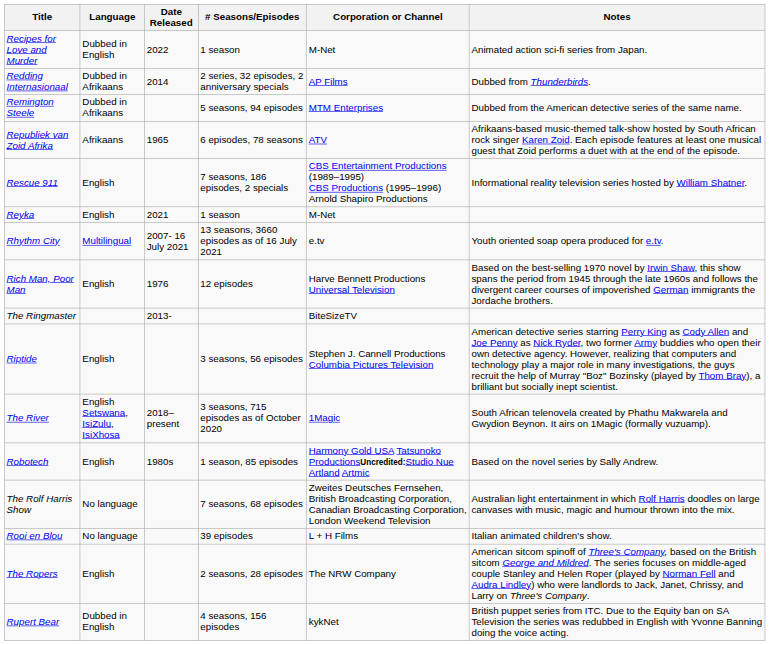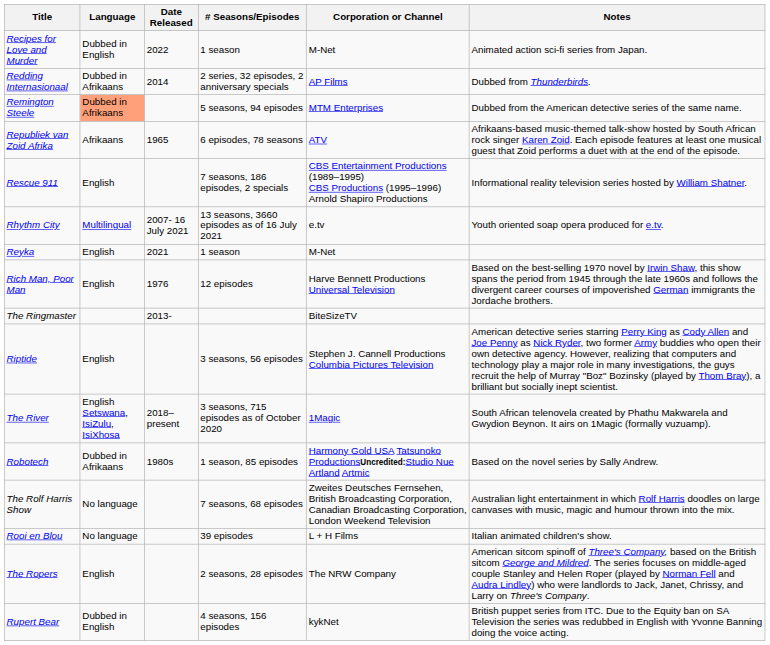(105, 108) no background -> (105, 108) lightsalmon background
rows swapped: (20, 214) <-> (33, 241)
(98, 461) English -> (105, 461) Dubbed in Afrikaans
